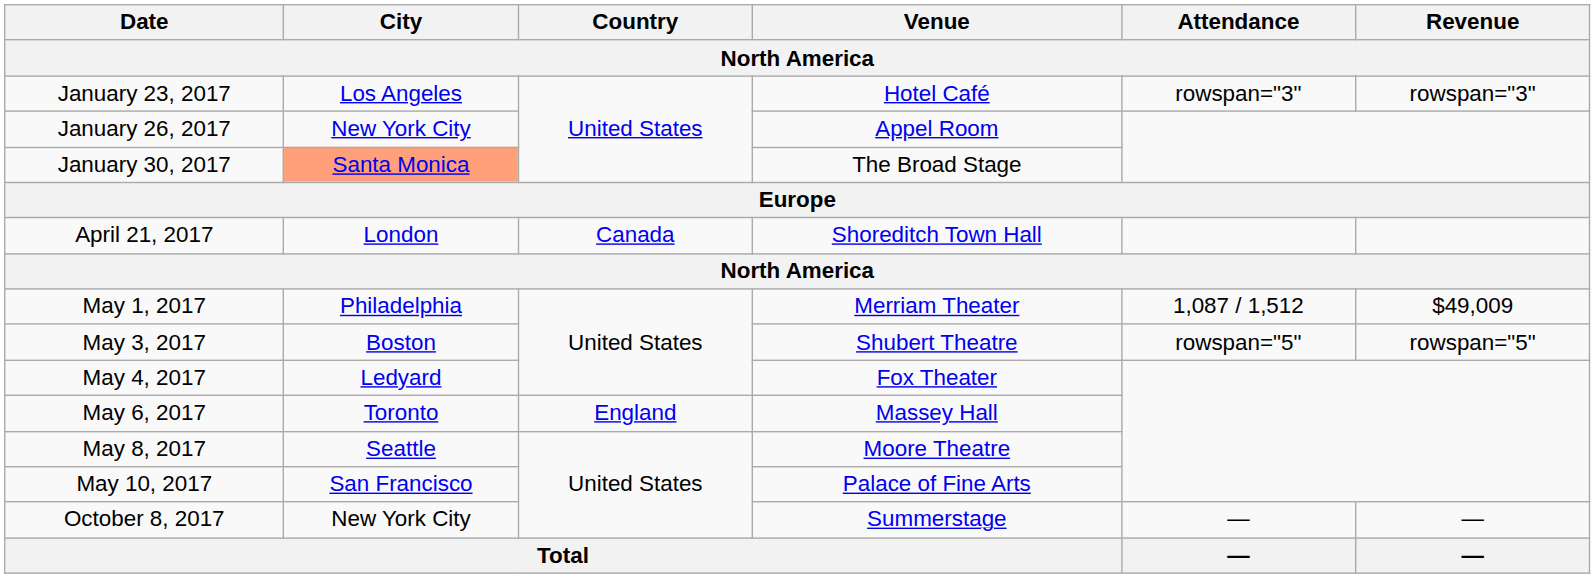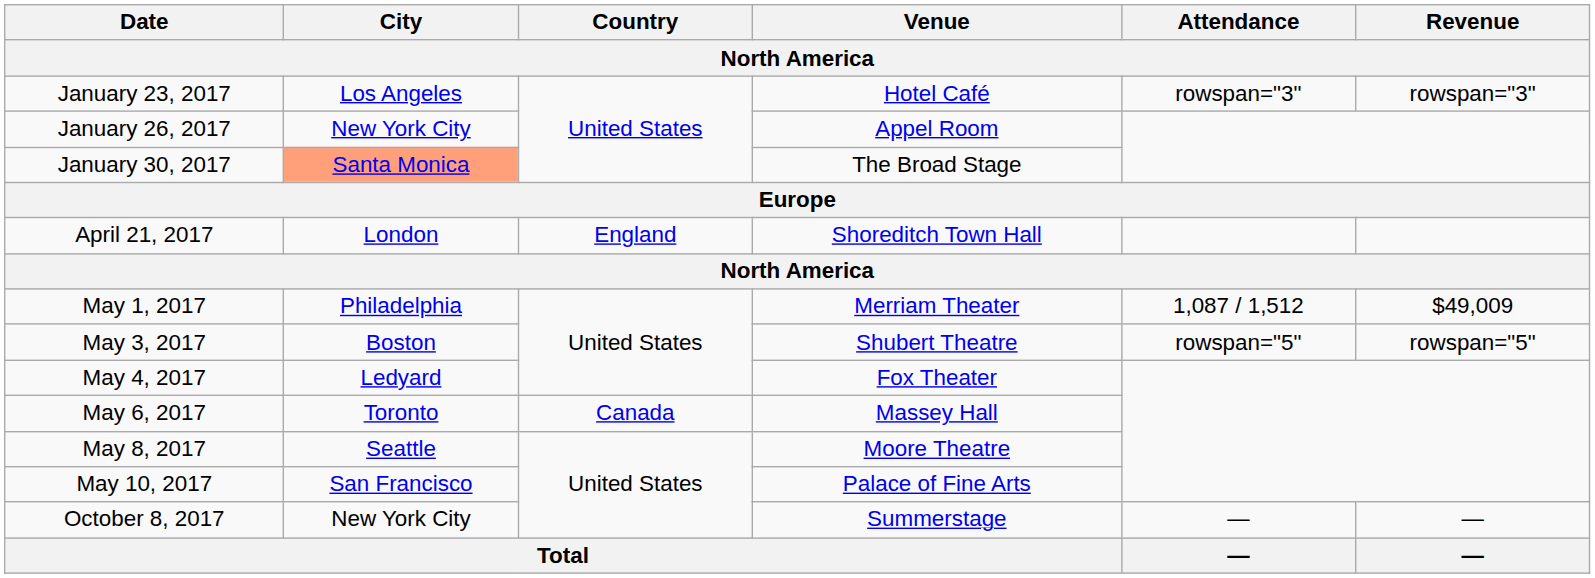(635, 235) Canada -> (635, 235) England
(635, 413) England -> (635, 413) Canada
